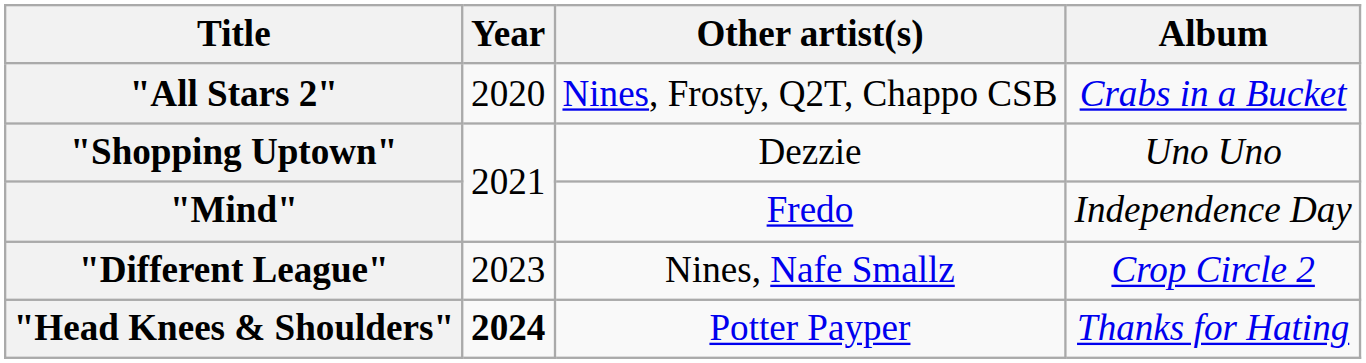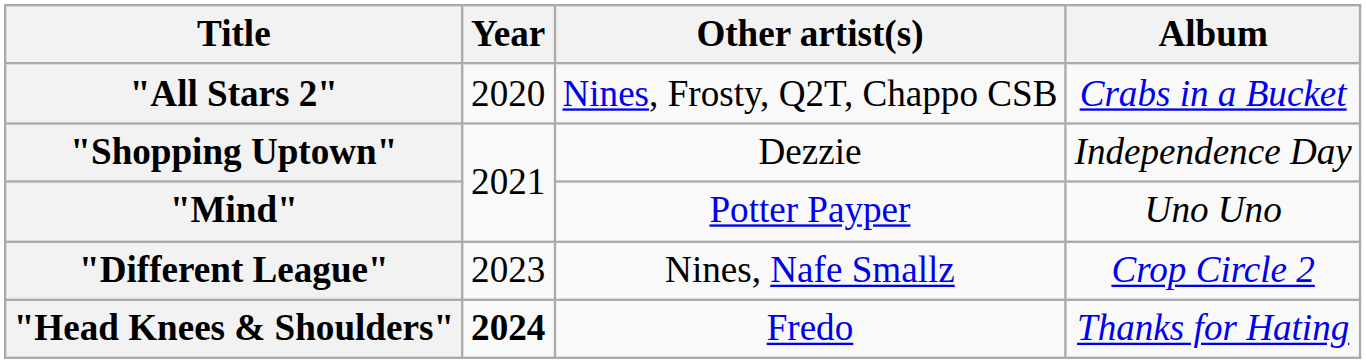(1213, 151) Uno Uno -> (1213, 151) Independence Day
(810, 210) Fredo -> (810, 210) Potter Payper
(1213, 210) Independence Day -> (1213, 210) Uno Uno
(810, 328) Potter Payper -> (810, 328) Fredo
